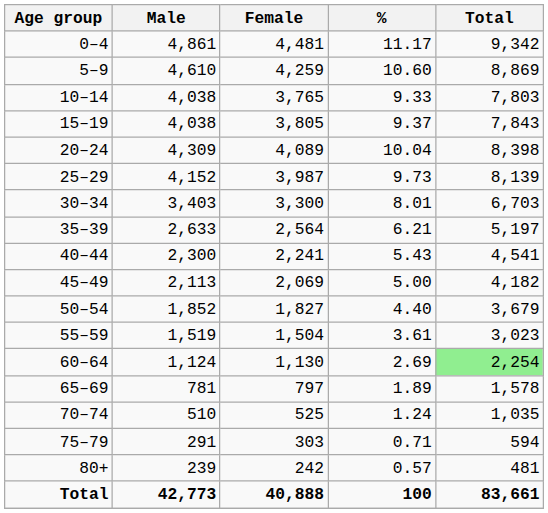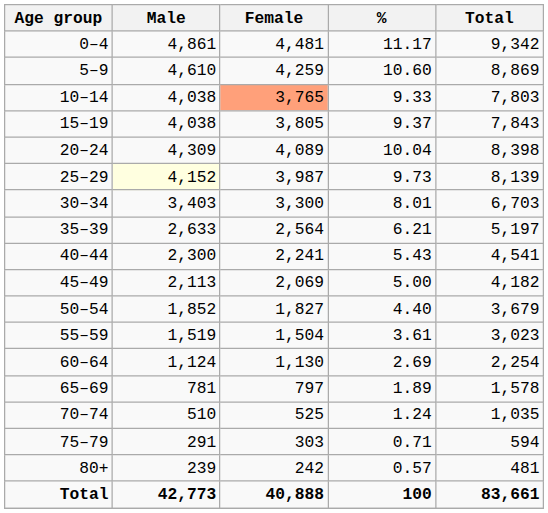(300, 97) no background -> (300, 97) lightsalmon background
(192, 177) no background -> (192, 177) lightyellow background
(515, 362) lightgreen background -> (515, 362) no background
